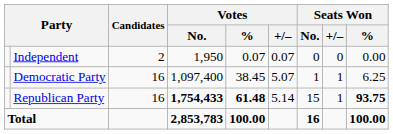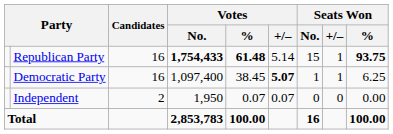rows swapped: (59, 98) <-> (46, 56)
(283, 77) normal -> (283, 77) bold
